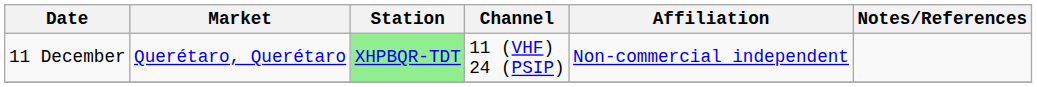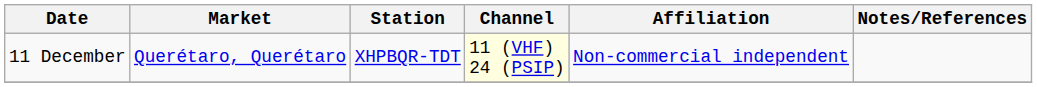(408, 58) lightgreen background -> (408, 58) no background
(517, 58) no background -> (517, 58) lightyellow background
